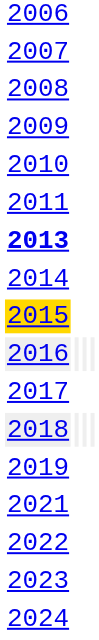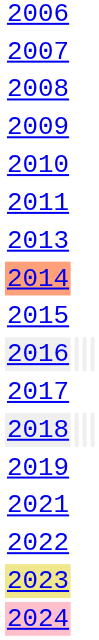(38, 241) bold -> (38, 241) normal
(38, 279) no background -> (38, 279) lightsalmon background
(38, 316) gold background -> (38, 316) no background
(38, 581) no background -> (38, 581) khaki background
(38, 619) no background -> (38, 619) pink background
